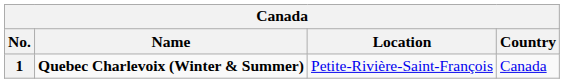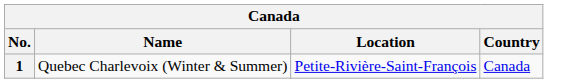(171, 66) bold -> (163, 66) normal
